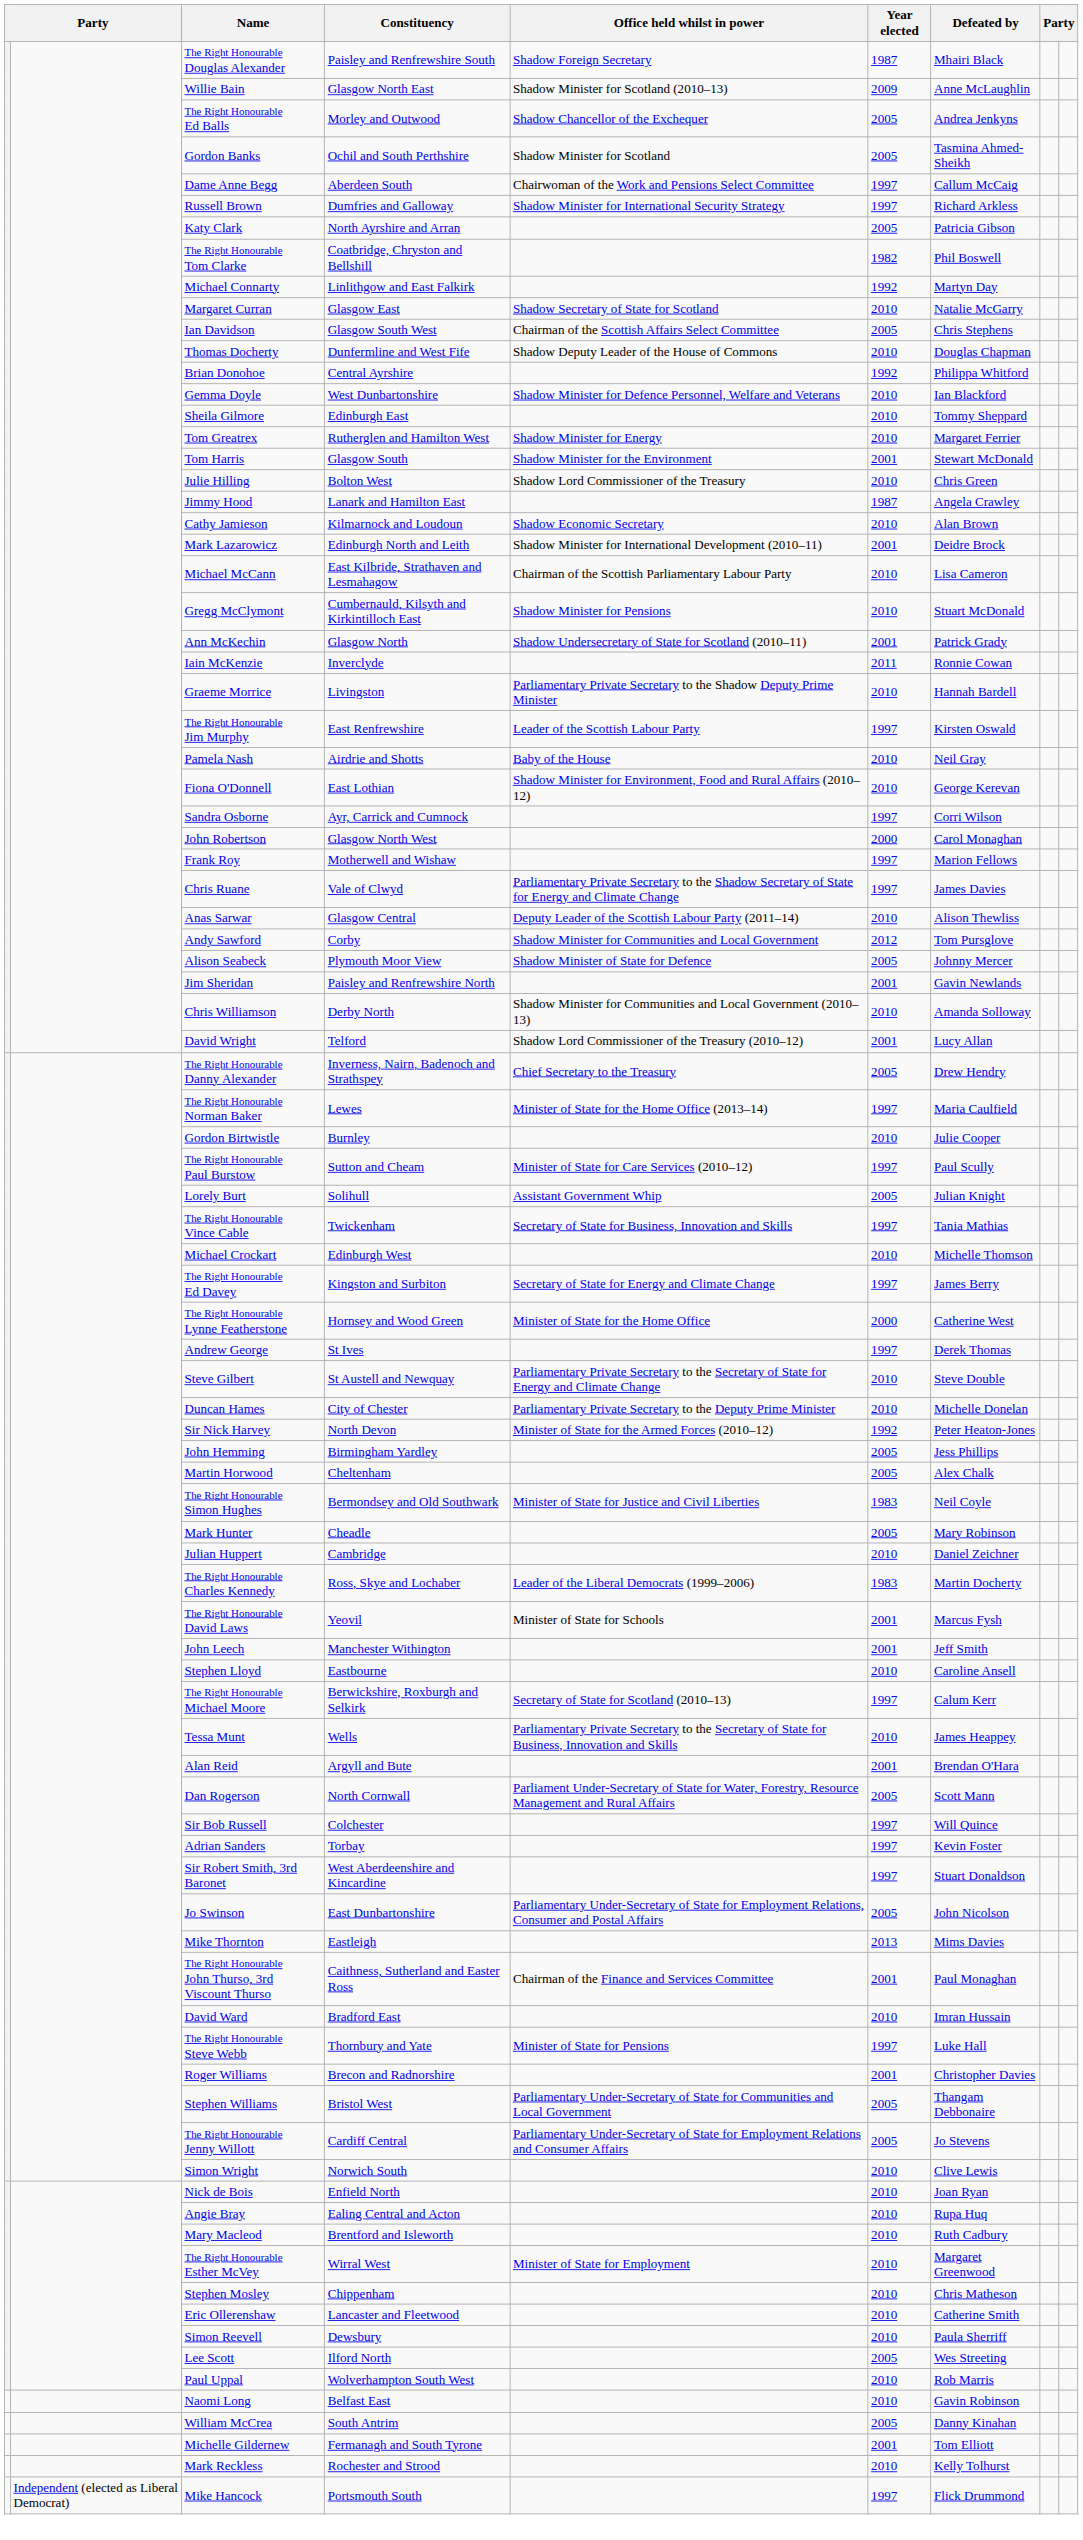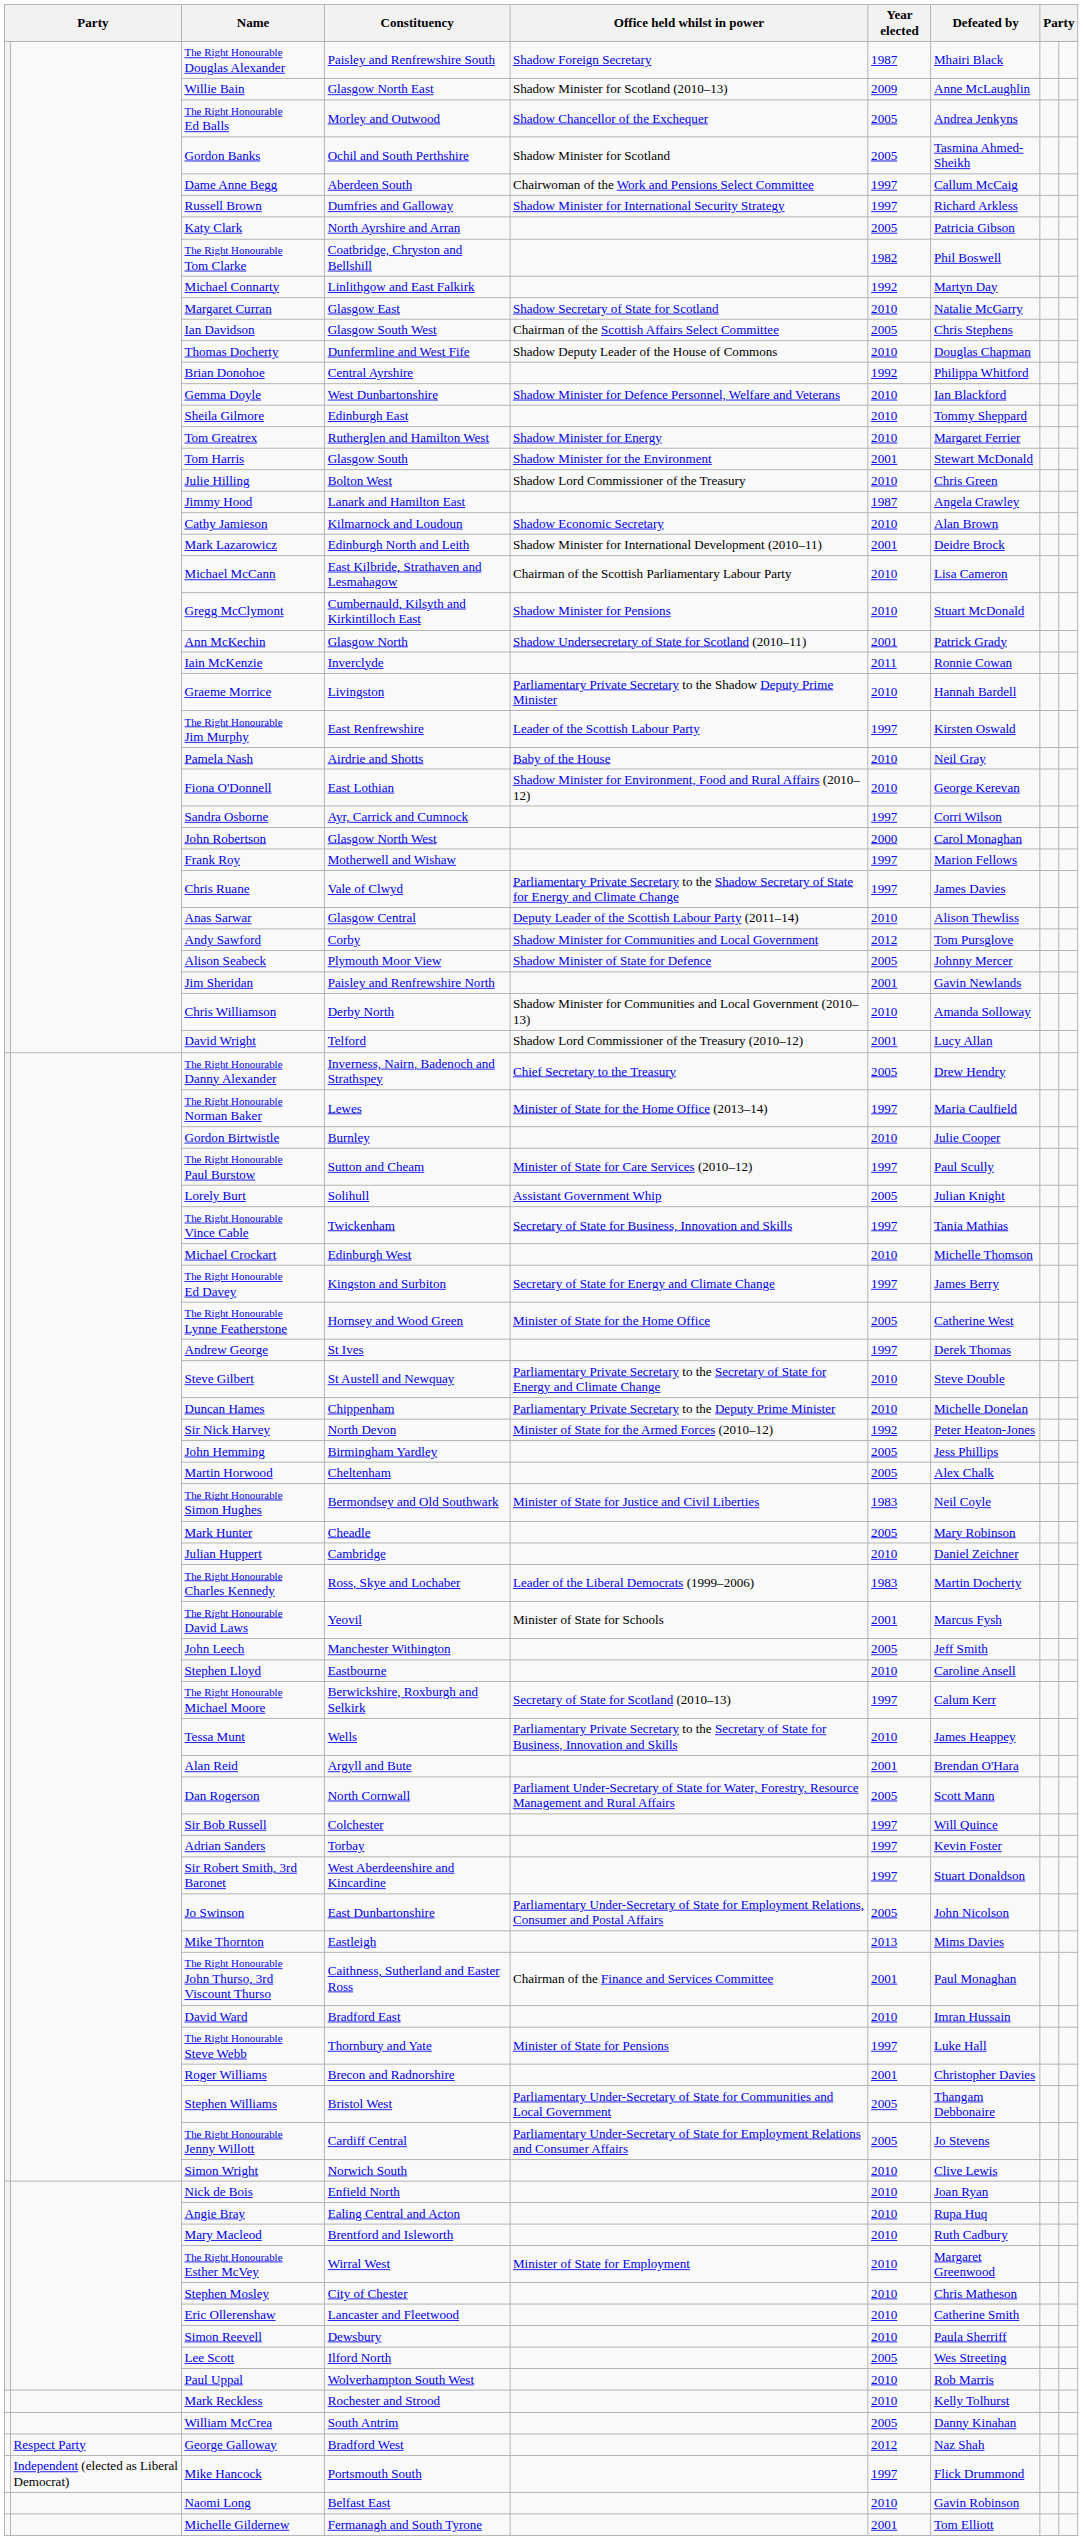(884, 1320) 2000 -> (884, 1320) 2005
(368, 1408) City of Chester -> (361, 1408) Chippenham
(884, 1649) 2001 -> (884, 1649) 2005
(361, 2293) Chippenham -> (368, 2293) City of Chester
rows swapped: (218, 2401) <-> (224, 2466)
+ row: (231, 2444)
rows swapped: (237, 2444) <-> (223, 2495)
